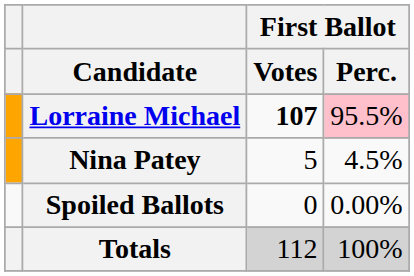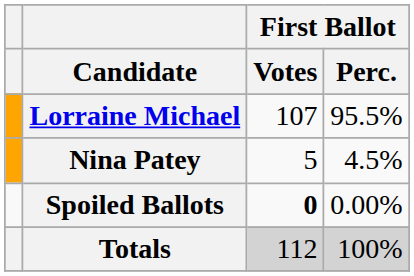(296, 115) bold -> (296, 115) normal
(367, 115) pink background -> (367, 115) no background
(310, 204) normal -> (310, 204) bold
